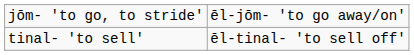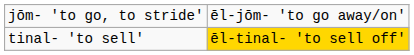(308, 39) no background -> (308, 39) gold background
